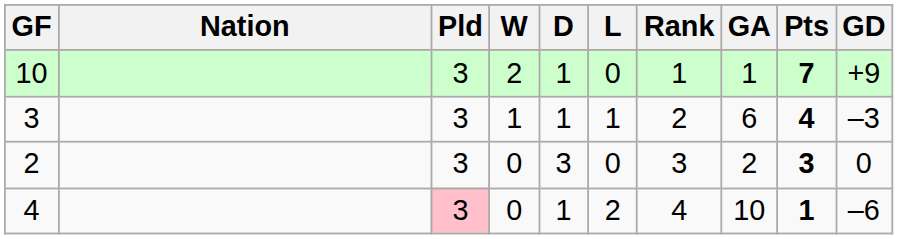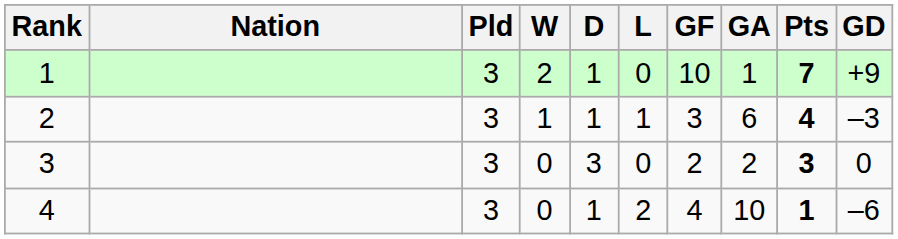columns swapped: (679, 27) <-> (32, 27)
(460, 210) pink background -> (491, 210) no background
